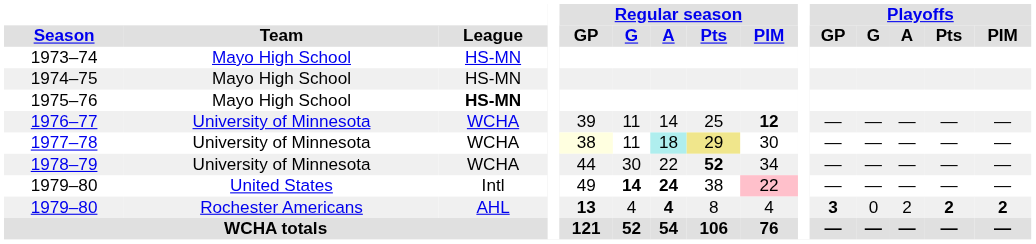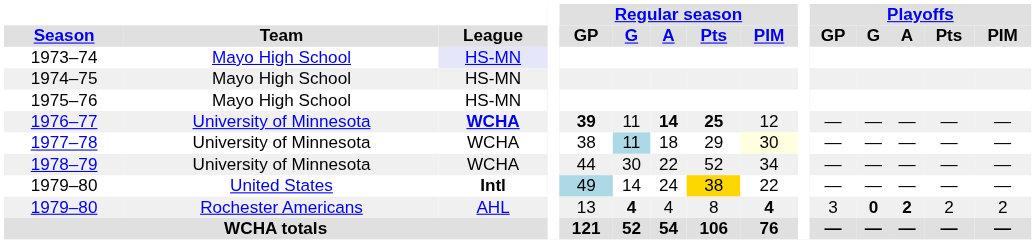(493, 57) no background -> (493, 57) lavender background
(493, 100) bold -> (493, 100) normal
(493, 121) normal -> (493, 121) bold
(586, 121) normal -> (586, 121) bold
(668, 121) normal -> (668, 121) bold
(714, 121) normal -> (714, 121) bold
(769, 121) bold -> (769, 121) normal
(586, 143) lightyellow background -> (586, 143) no background
(631, 143) no background -> (631, 143) lightblue background
(668, 143) paleturquoise background -> (668, 143) no background
(714, 143) khaki background -> (714, 143) no background
(769, 143) no background -> (769, 143) lightyellow background
(714, 164) bold -> (714, 164) normal
(493, 185) normal -> (493, 185) bold
(586, 185) no background -> (586, 185) lightblue background
(631, 185) bold -> (631, 185) normal
(668, 185) bold -> (668, 185) normal
(714, 185) no background -> (714, 185) gold background
(769, 185) pink background -> (769, 185) no background
(586, 207) bold -> (586, 207) normal
(631, 207) normal -> (631, 207) bold
(668, 207) bold -> (668, 207) normal
(769, 207) normal -> (769, 207) bold
(833, 207) bold -> (833, 207) normal
(873, 207) normal -> (873, 207) bold
(907, 207) normal -> (907, 207) bold
(949, 207) bold -> (949, 207) normal
(1003, 207) bold -> (1003, 207) normal
